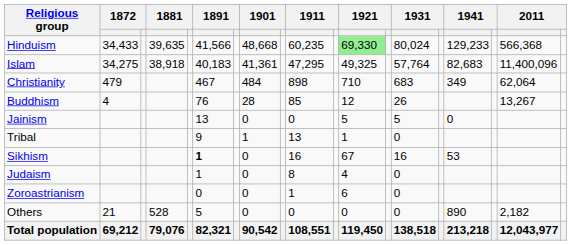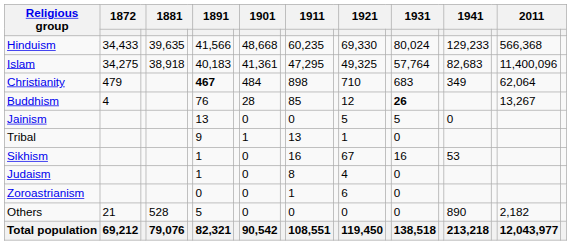(359, 45) lightgreen background -> (359, 45) no background
(205, 82) normal -> (205, 82) bold
(400, 100) normal -> (400, 100) bold
(199, 156) bold -> (199, 156) normal
